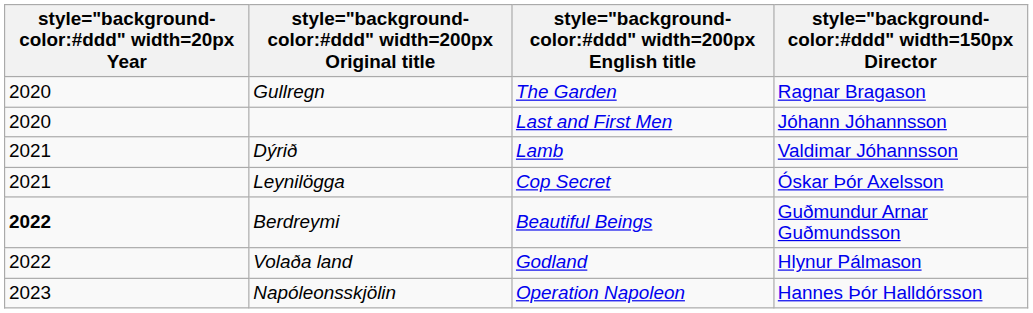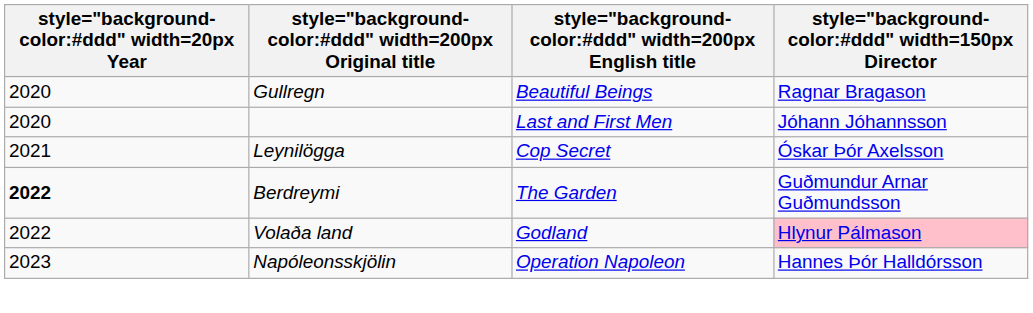(566, 91) The Garden -> (584, 91) Beautiful Beings
- row: (275, 151)
(584, 222) Beautiful Beings -> (566, 192) The Garden
(850, 262) no background -> (850, 232) pink background
